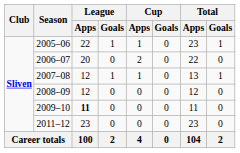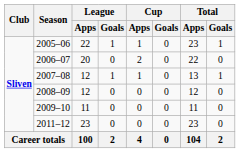(85, 108) bold -> (85, 108) normal
